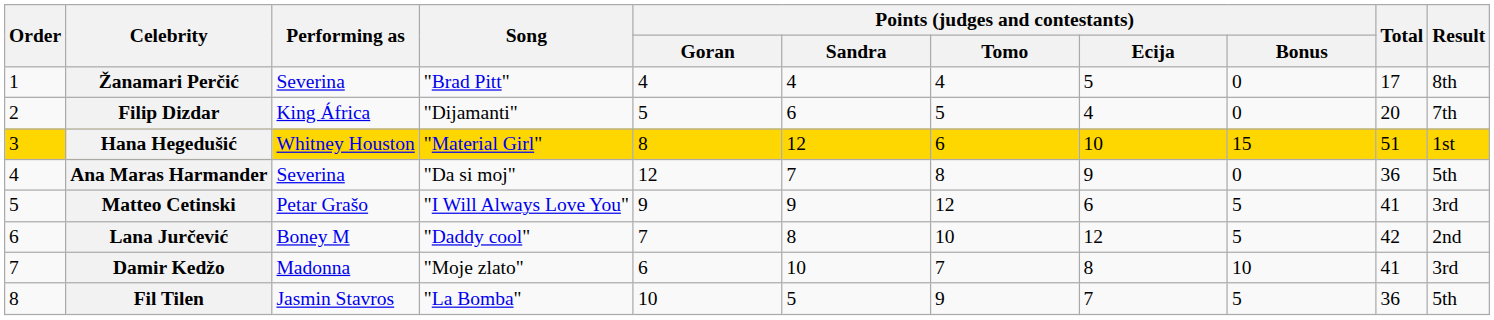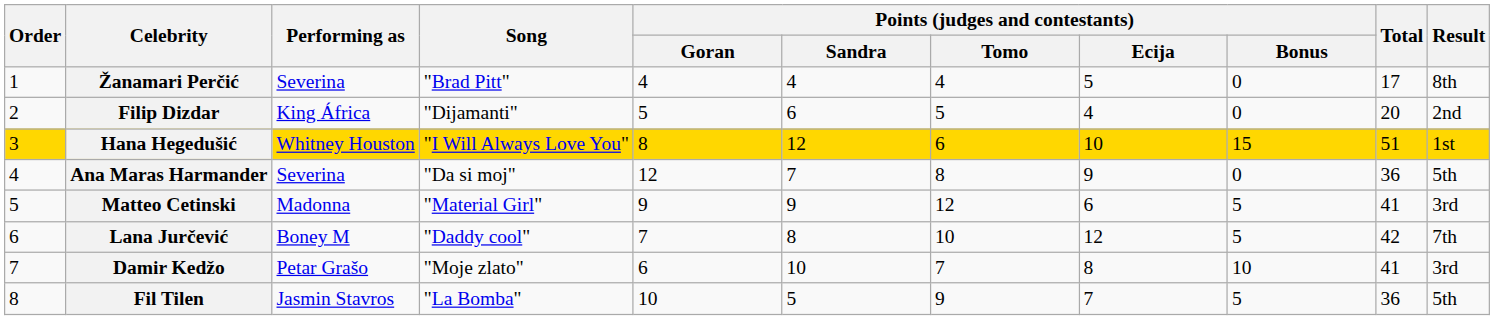(1445, 112) 7th -> (1447, 112) 2nd
(483, 143) "Material Girl" -> (526, 143) "I Will Always Love You"
(322, 205) Petar Grašo -> (313, 205) Madonna
(526, 205) "I Will Always Love You" -> (483, 205) "Material Girl"
(1447, 236) 2nd -> (1445, 236) 7th
(313, 267) Madonna -> (322, 267) Petar Grašo
